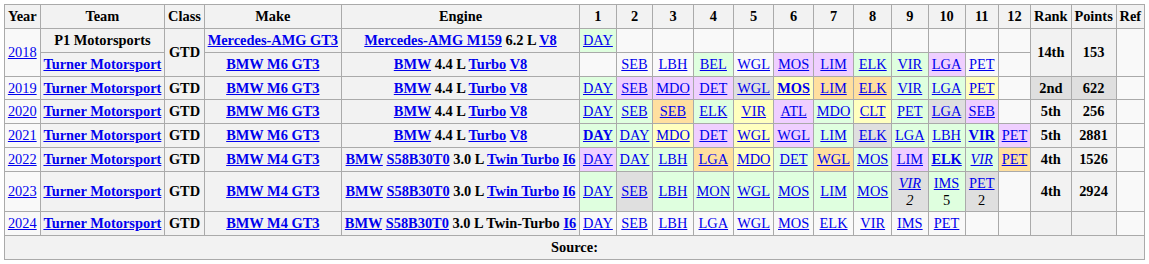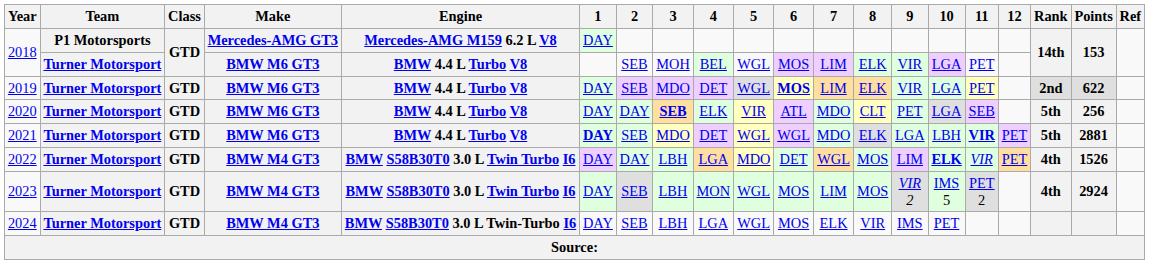(673, 64) LBH -> (673, 64) MOH
(634, 111) SEB -> (635, 111) DAY
(673, 111) normal -> (673, 111) bold
(635, 135) DAY -> (634, 135) SEB
(834, 135) LIM -> (834, 135) MDO
